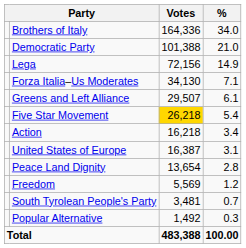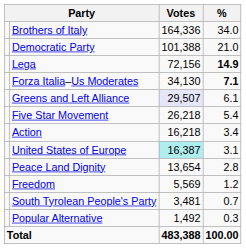(228, 64) normal -> (228, 64) bold
(231, 81) normal -> (231, 81) bold
(184, 99) no background -> (184, 99) lavender background
(184, 116) gold background -> (184, 116) no background
(184, 150) no background -> (184, 150) paleturquoise background
